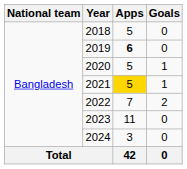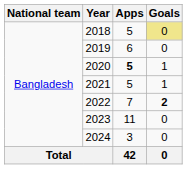(164, 31) no background -> (164, 31) khaki background
(130, 48) bold -> (130, 48) normal
(130, 66) normal -> (130, 66) bold
(130, 84) gold background -> (130, 84) no background
(164, 102) normal -> (164, 102) bold
